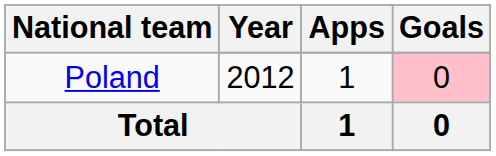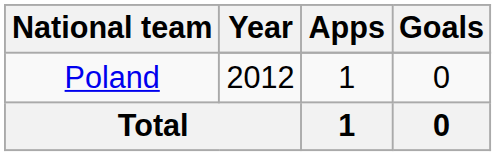(442, 77) pink background -> (442, 77) no background
